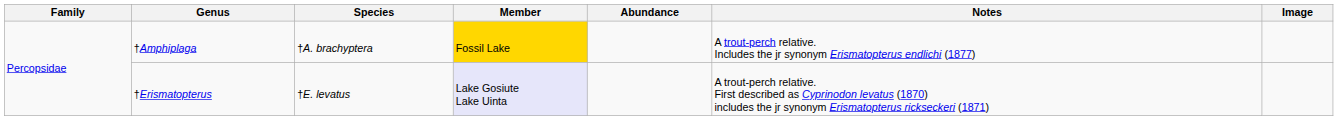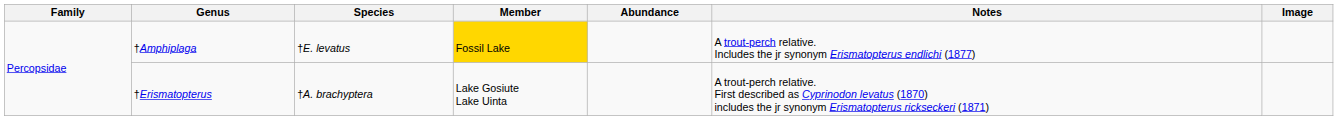(335, 48) †A. brachyptera -> (324, 48) †E. levatus
(324, 95) †E. levatus -> (335, 95) †A. brachyptera
(487, 95) lavender background -> (487, 95) no background
